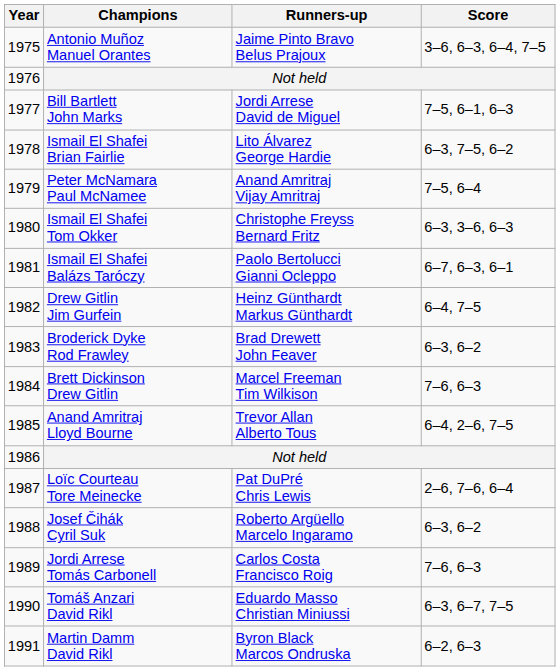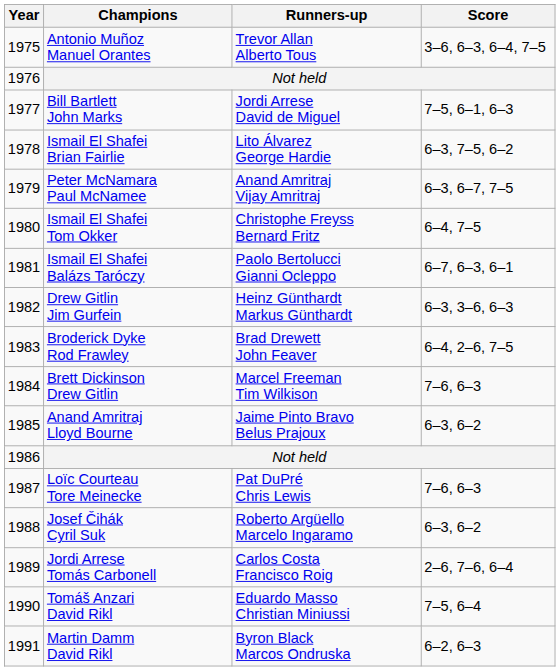(295, 47) Jaime Pinto Bravo Belus Prajoux -> (276, 47) Trevor Allan Alberto Tous
(453, 188) 7–5, 6–4 -> (469, 188) 6–3, 6–7, 7–5
(469, 228) 6–3, 3–6, 6–3 -> (453, 228) 6–4, 7–5
(453, 307) 6–4, 7–5 -> (469, 307) 6–3, 3–6, 6–3
(453, 346) 6–3, 6–2 -> (469, 346) 6–4, 2–6, 7–5
(276, 425) Trevor Allan Alberto Tous -> (295, 425) Jaime Pinto Bravo Belus Prajoux
(469, 425) 6–4, 2–6, 7–5 -> (453, 425) 6–3, 6–2
(469, 488) 2–6, 7–6, 6–4 -> (453, 488) 7–6, 6–3
(453, 567) 7–6, 6–3 -> (469, 567) 2–6, 7–6, 6–4
(469, 606) 6–3, 6–7, 7–5 -> (453, 606) 7–5, 6–4
